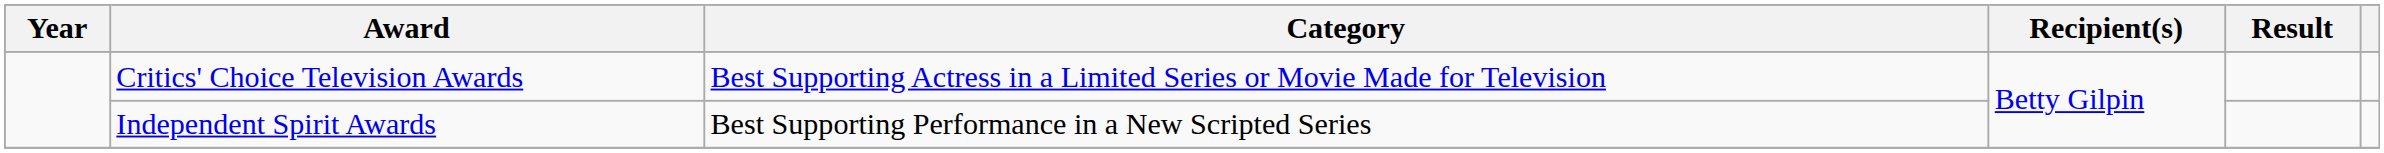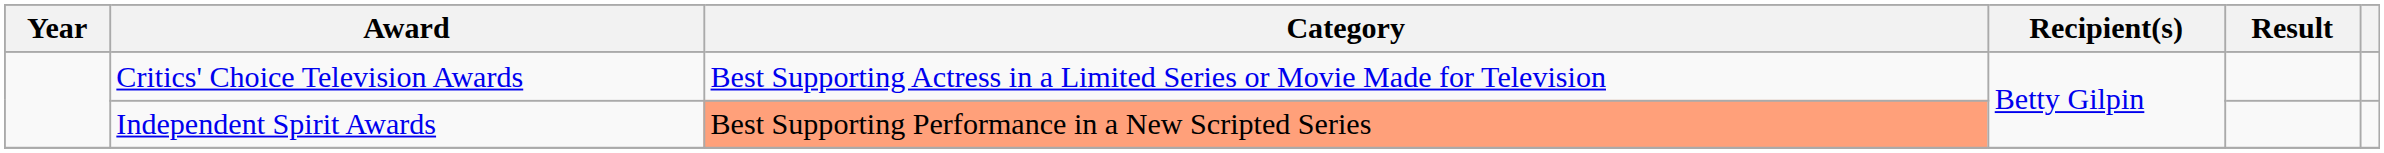(1041, 123) no background -> (1041, 123) lightsalmon background
